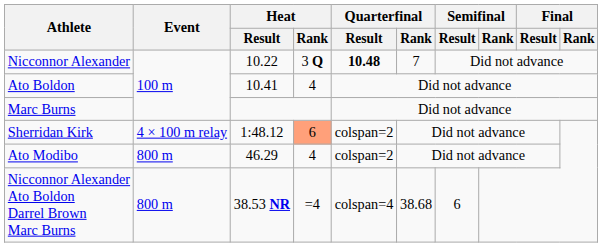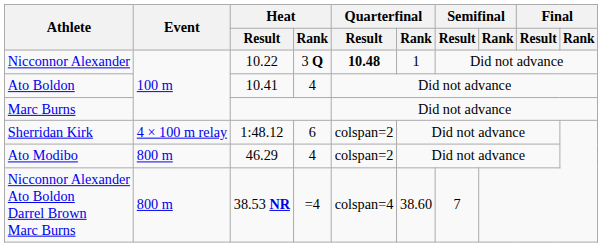(416, 62) 7 -> (416, 62) 1
(312, 132) lightsalmon background -> (312, 132) no background
(416, 205) 38.68 -> (416, 205) 38.60
(457, 205) 6 -> (457, 205) 7
